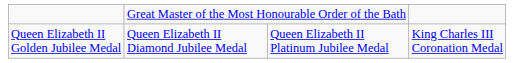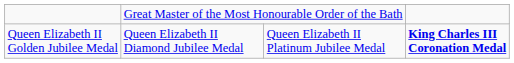(457, 41) normal -> (457, 41) bold
